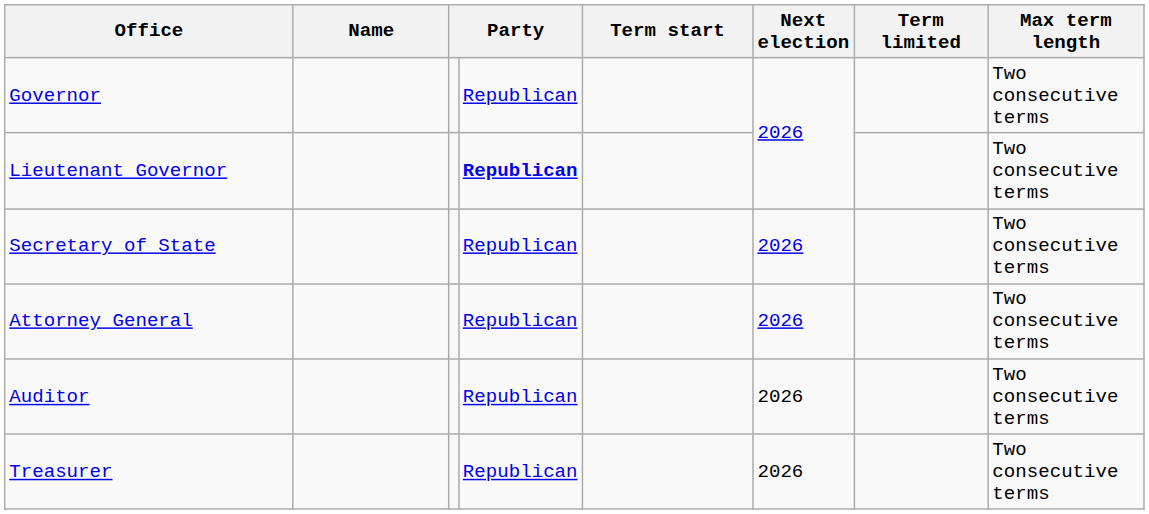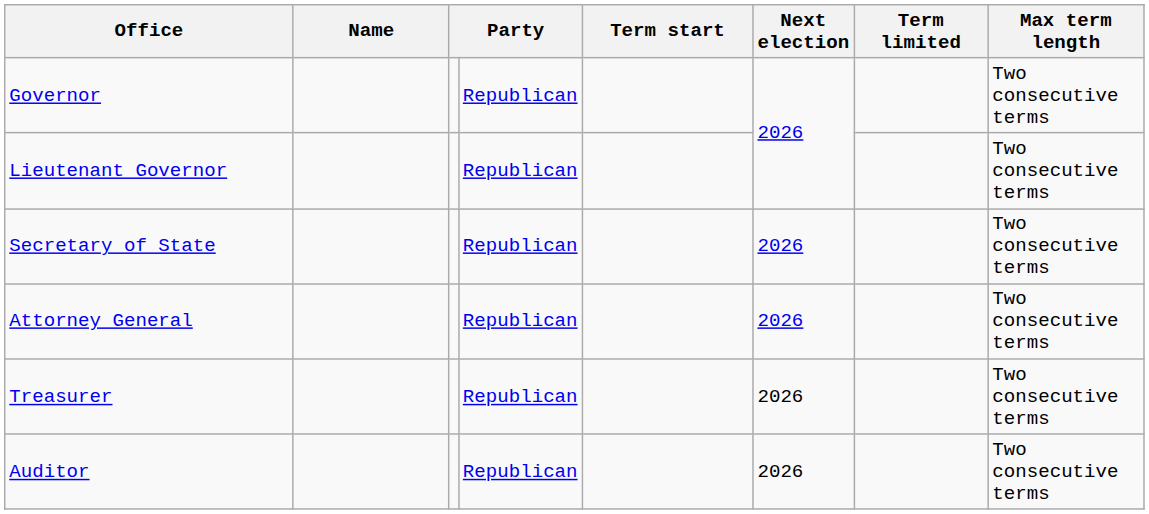(520, 171) bold -> (520, 171) normal
rows swapped: (61, 472) <-> (49, 397)
